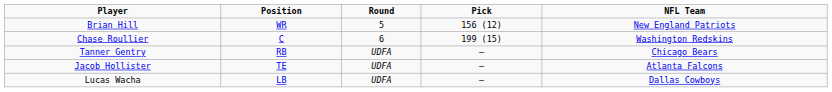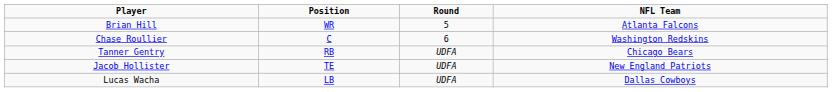- column: (482, 11)
(685, 25) New England Patriots -> (660, 25) Atlanta Falcons
(685, 66) Atlanta Falcons -> (660, 66) New England Patriots
